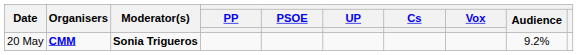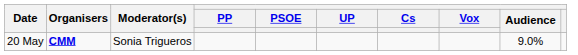(155, 41) bold -> (152, 41) normal
(537, 41) 9.2% -> (531, 41) 9.0%
